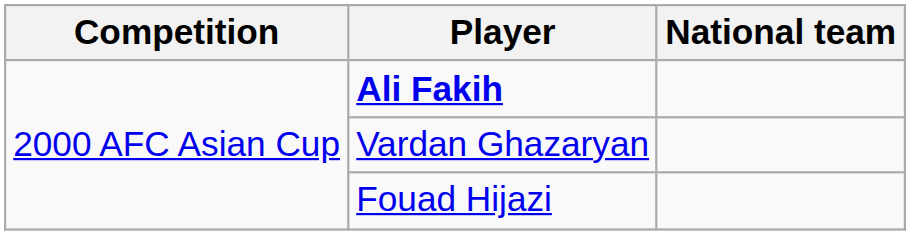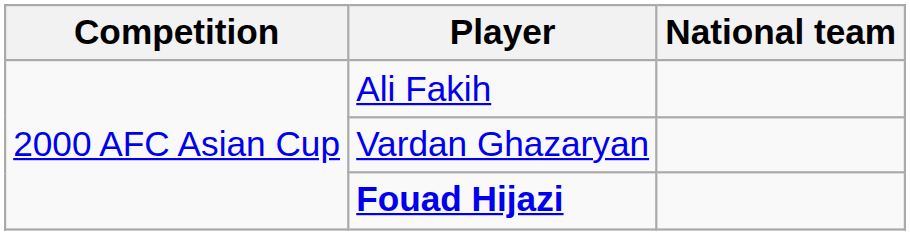(430, 88) bold -> (424, 88) normal
(454, 199) normal -> (460, 199) bold
